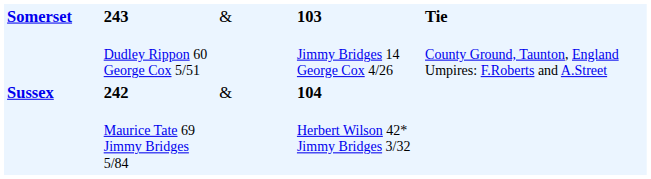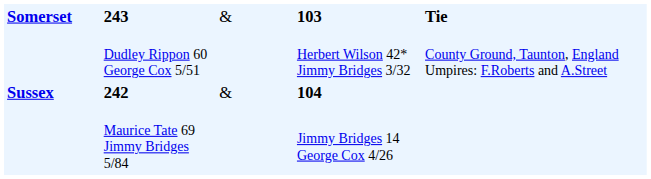(348, 62) Jimmy Bridges 14 George Cox 4/26 -> (354, 62) Herbert Wilson 42* Jimmy Bridges 3/32
(354, 138) Herbert Wilson 42* Jimmy Bridges 3/32 -> (348, 147) Jimmy Bridges 14 George Cox 4/26
